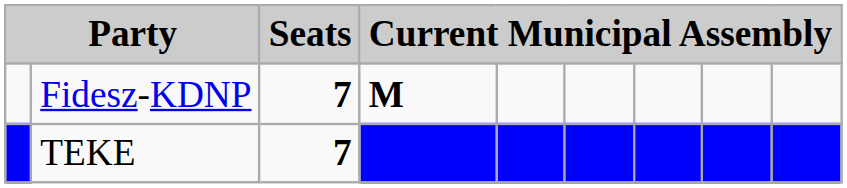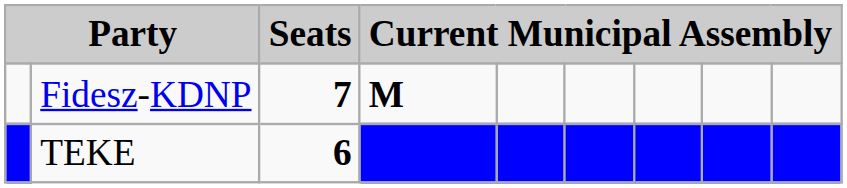(342, 152) 7 -> (342, 152) 6
